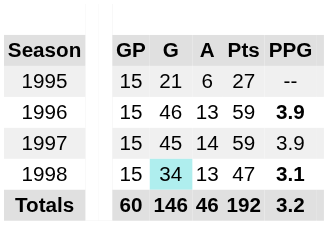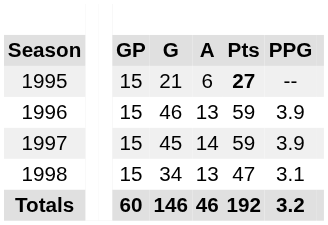(244, 81) normal -> (244, 81) bold
(290, 112) bold -> (290, 112) normal
(171, 174) paleturquoise background -> (171, 174) no background
(290, 174) bold -> (290, 174) normal
